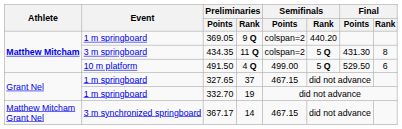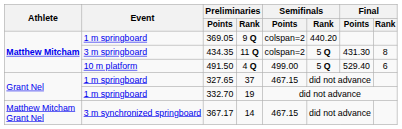(357, 66) 529.50 -> (357, 66) 529.40
